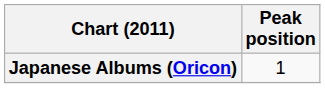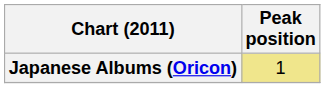(281, 67) no background -> (281, 67) khaki background
